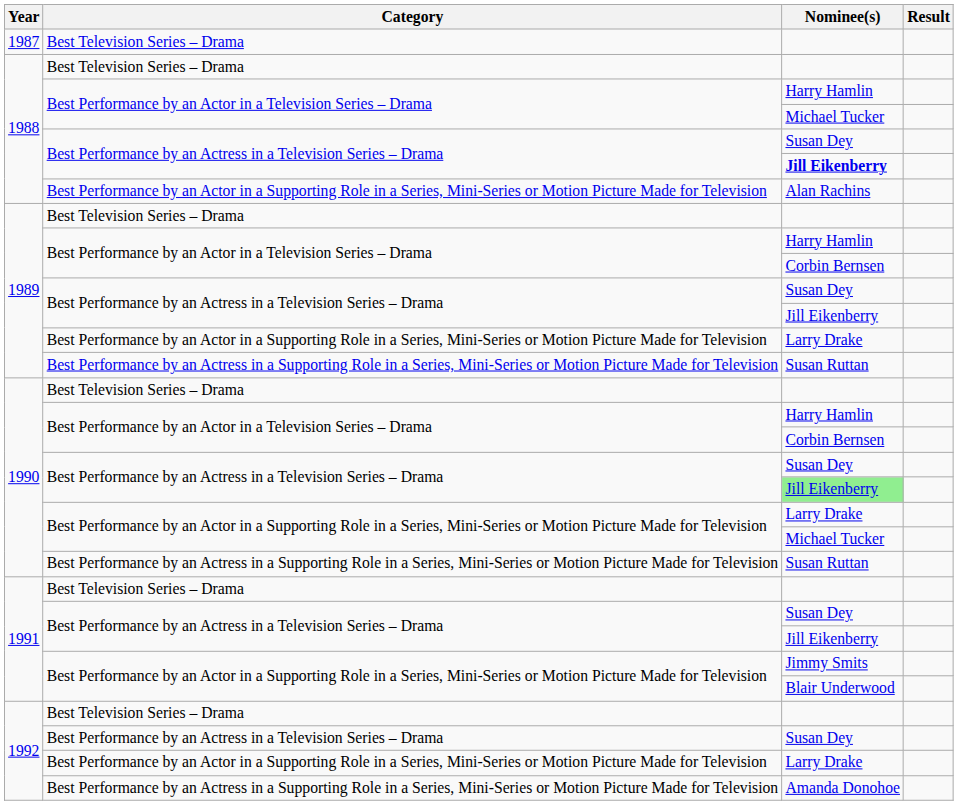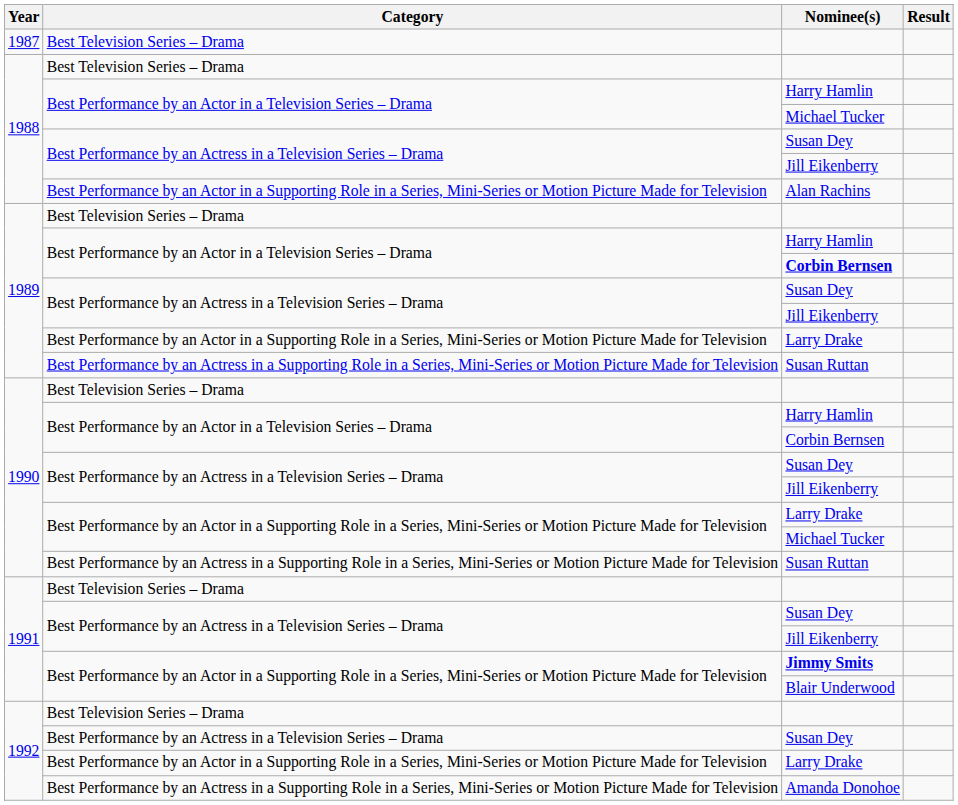(836, 166) bold -> (832, 166) normal
(835, 265) normal -> (839, 265) bold
(832, 489) lightgreen background -> (832, 489) no background
(827, 663) normal -> (829, 663) bold
